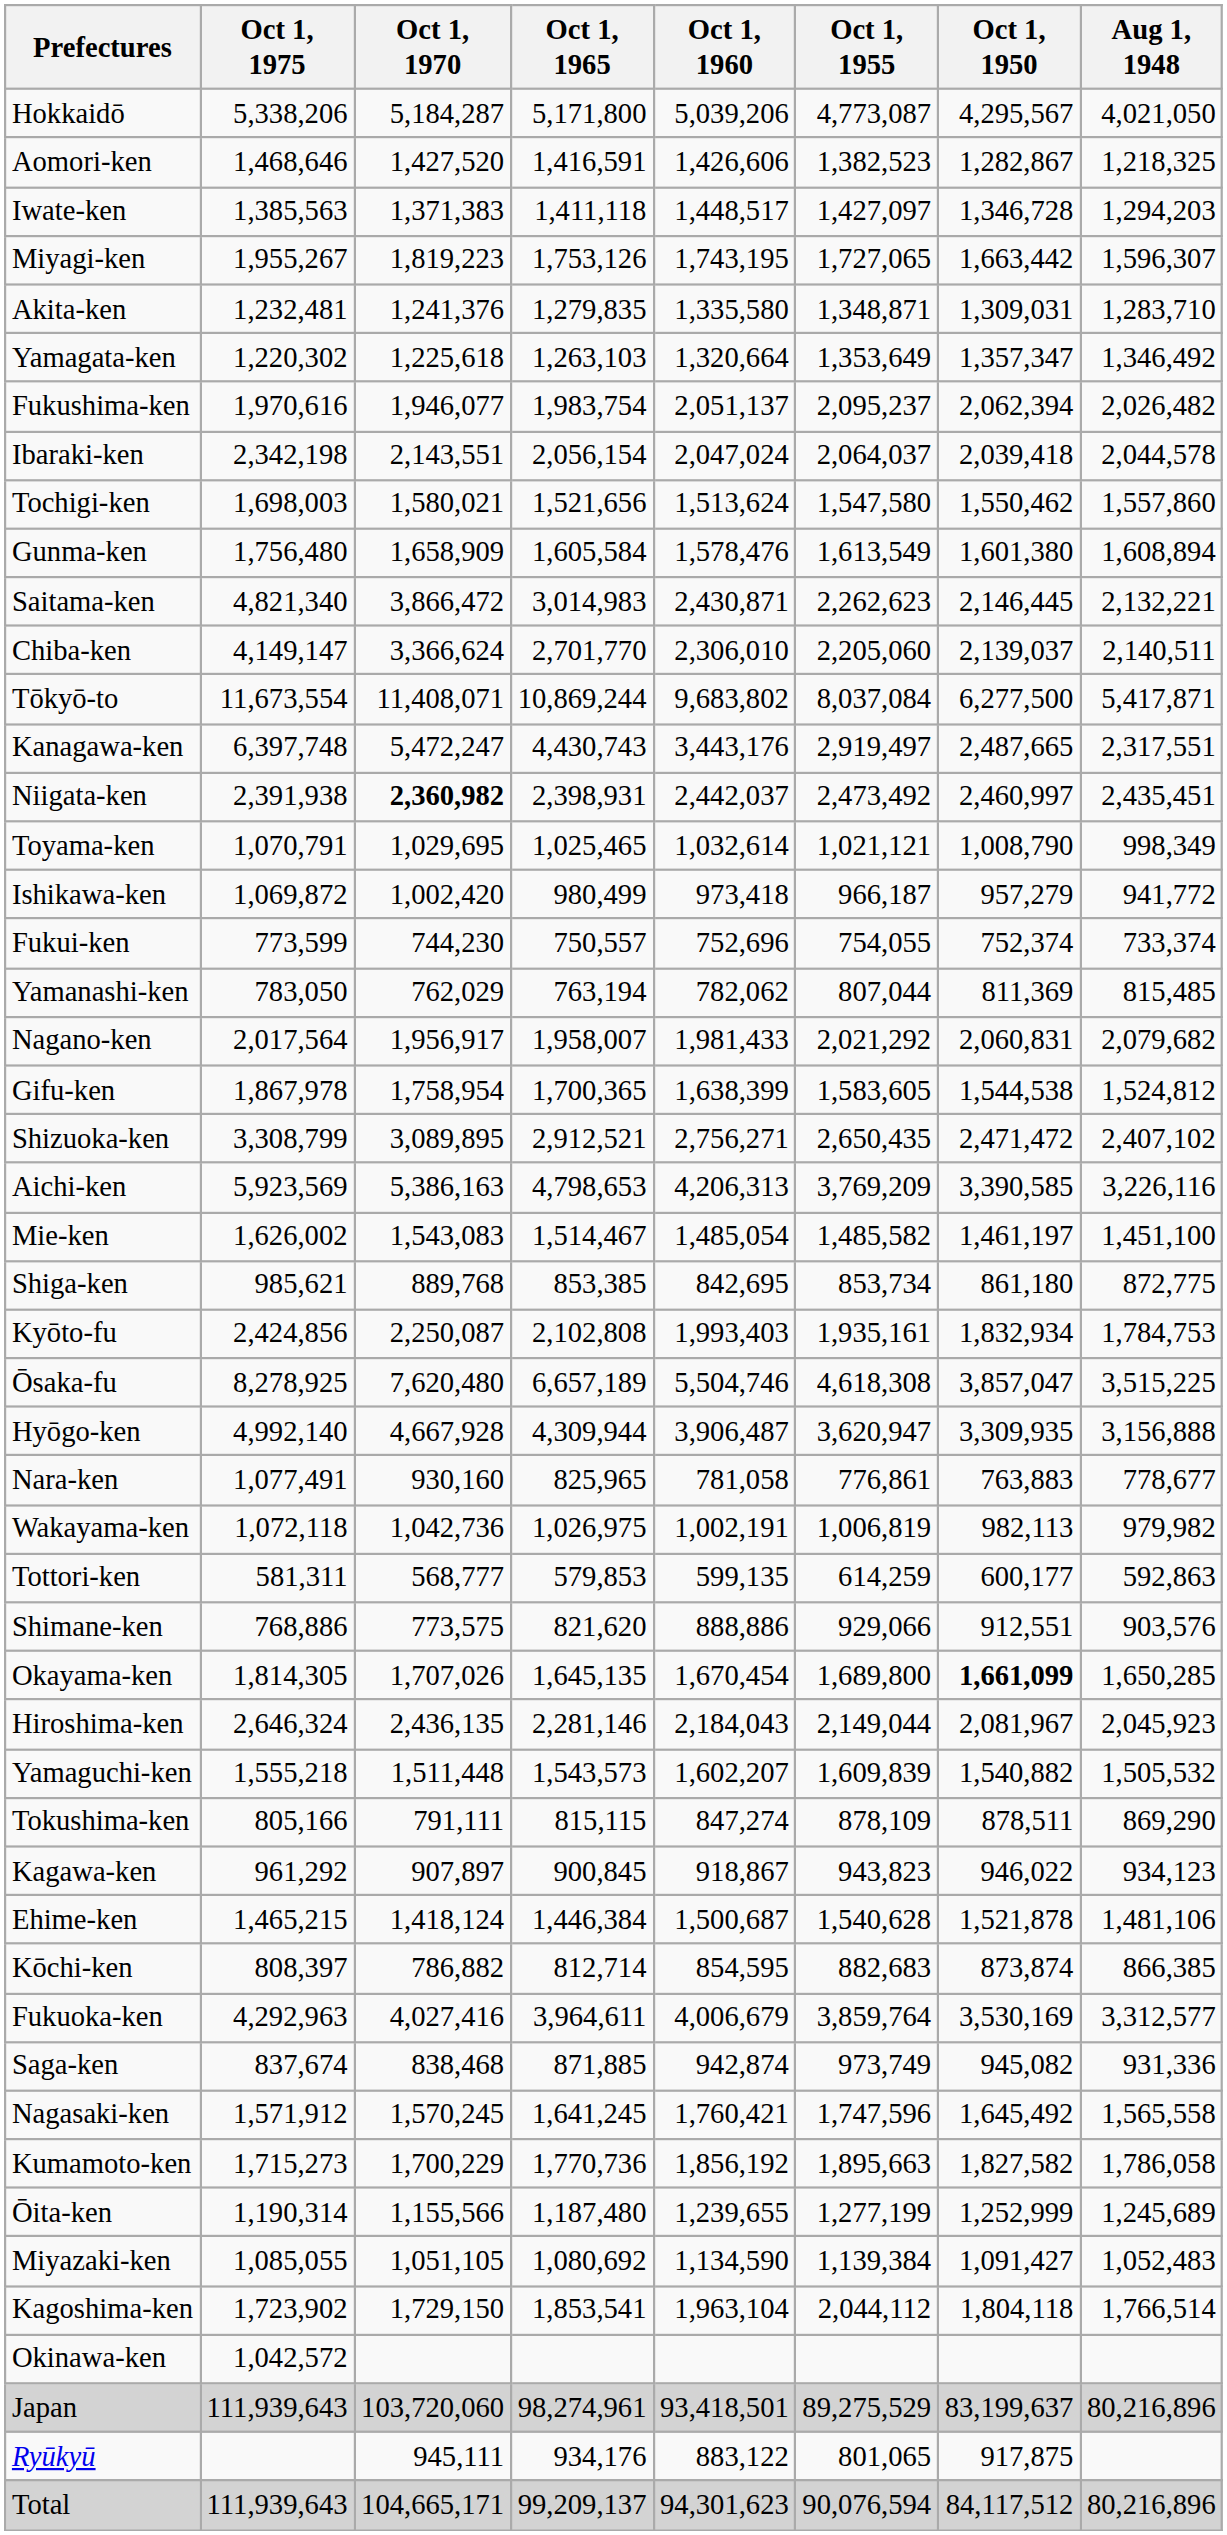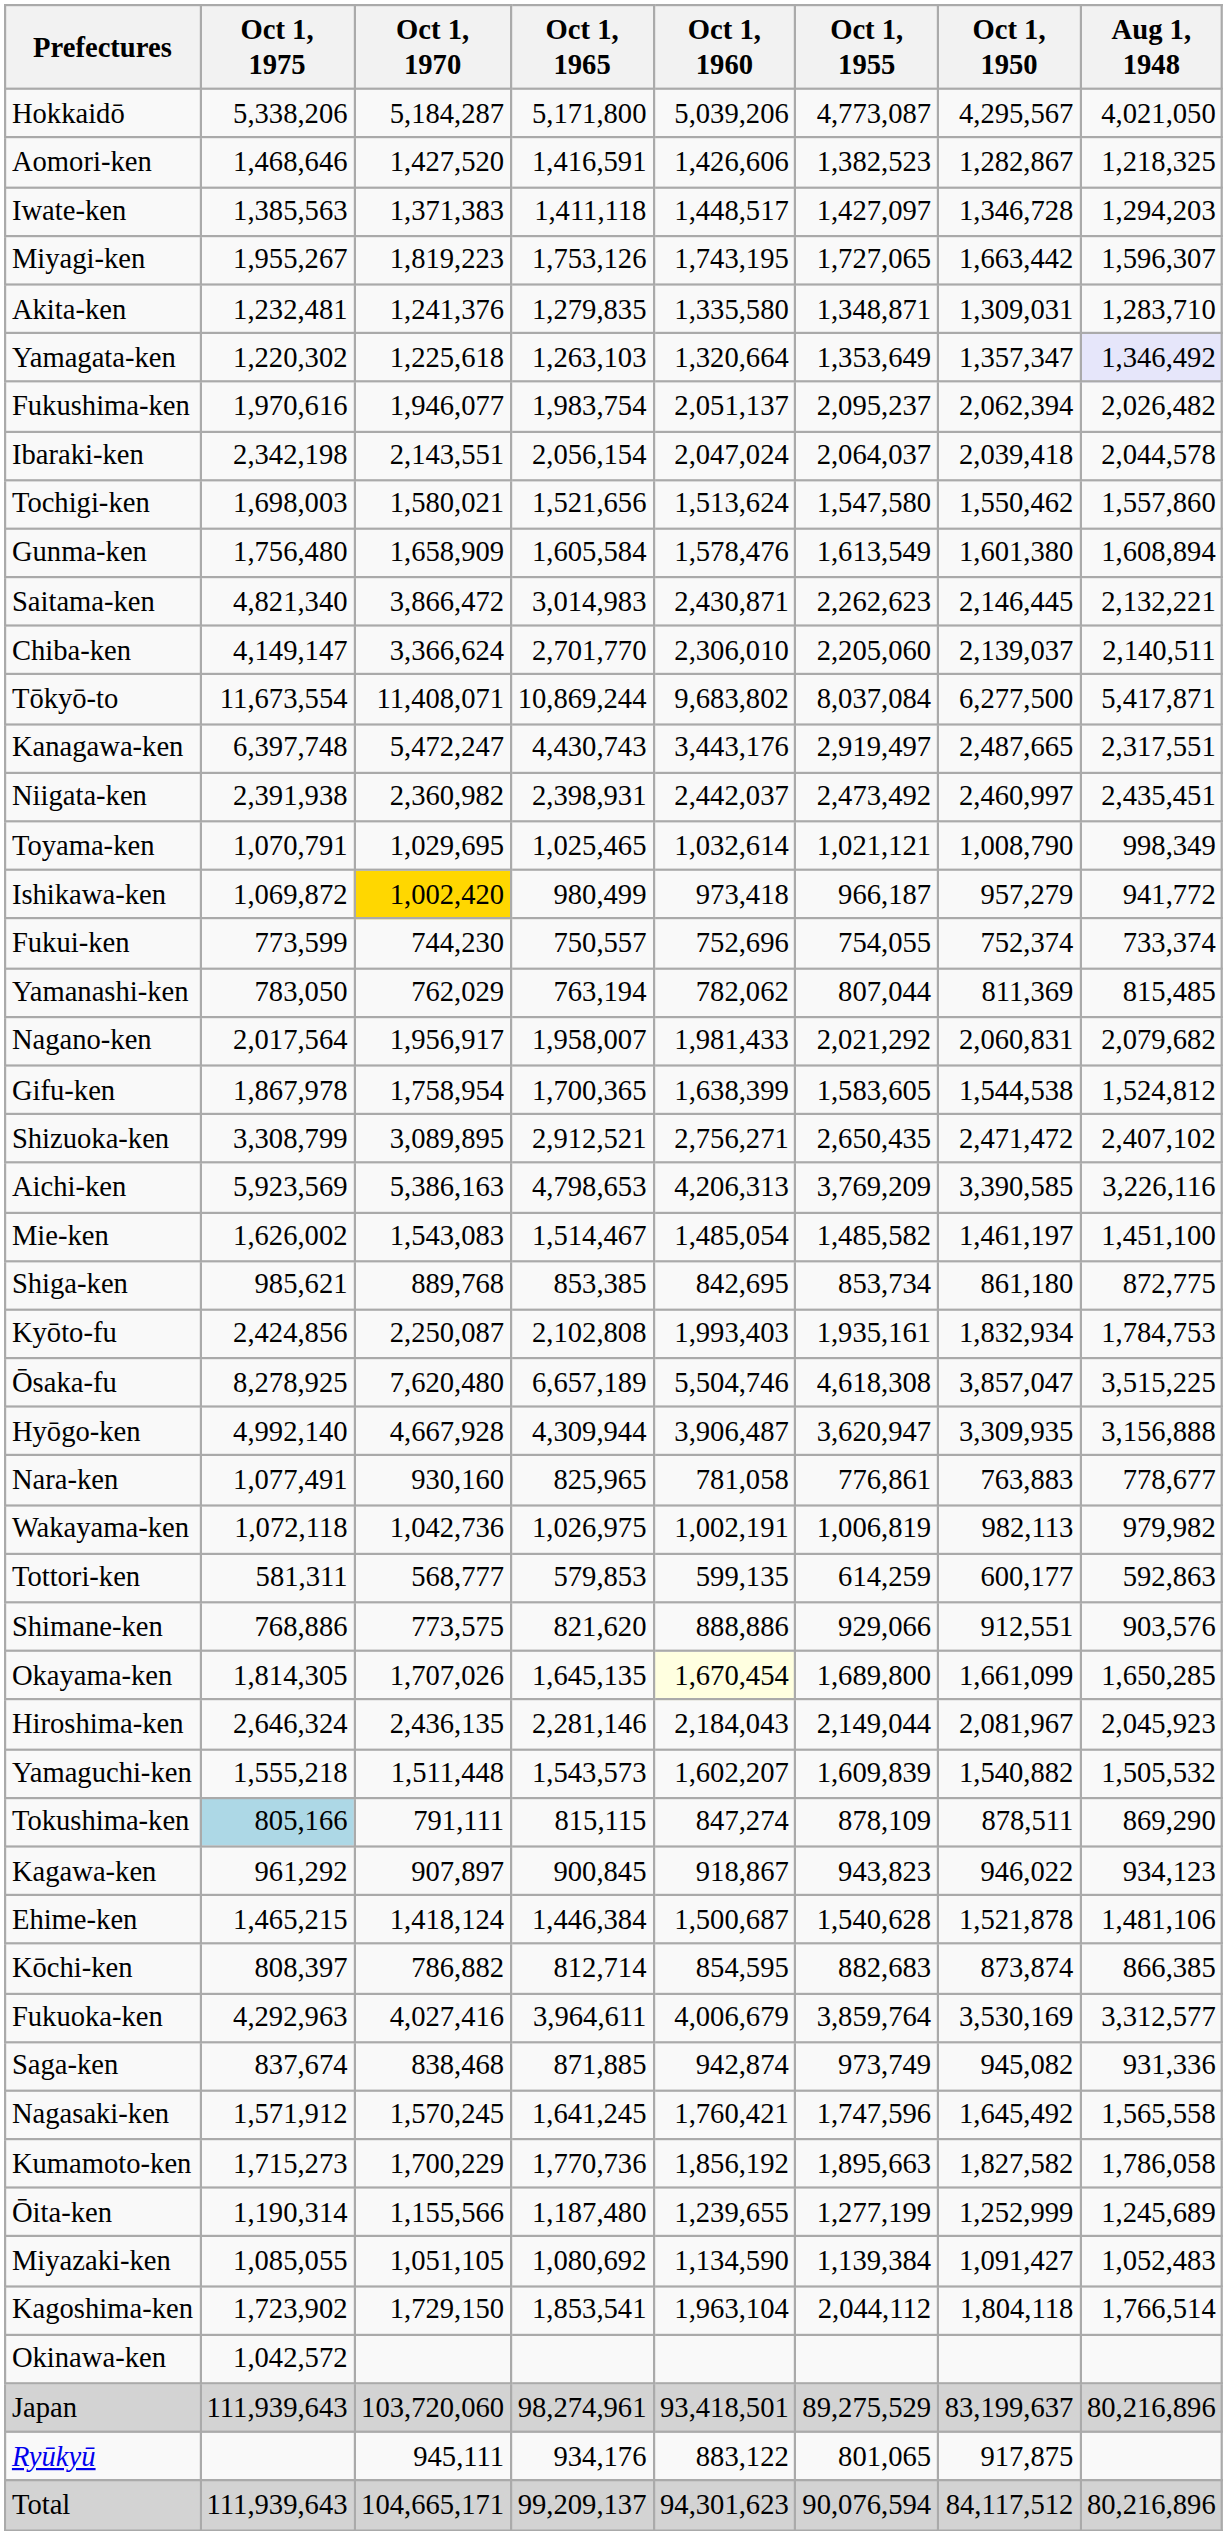(1158, 356) no background -> (1158, 356) lavender background
(447, 796) bold -> (447, 796) normal
(447, 893) no background -> (447, 893) gold background
(732, 1674) no background -> (732, 1674) lightyellow background
(1016, 1674) bold -> (1016, 1674) normal
(301, 1821) no background -> (301, 1821) lightblue background
